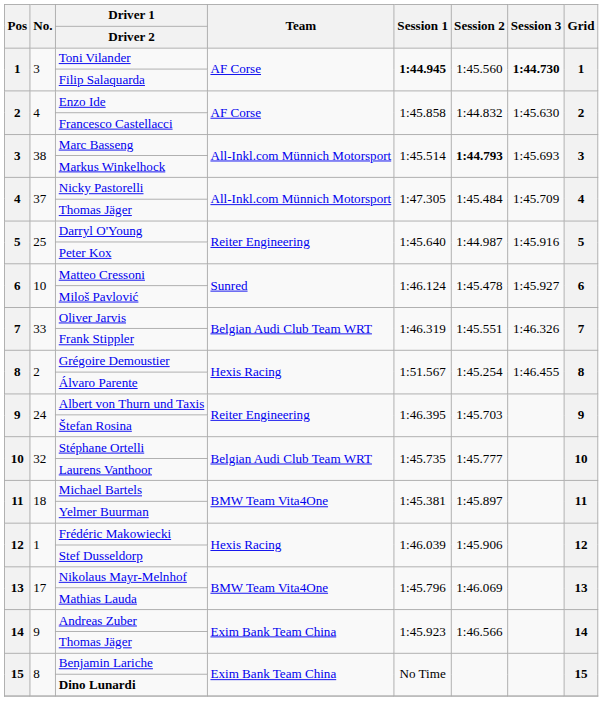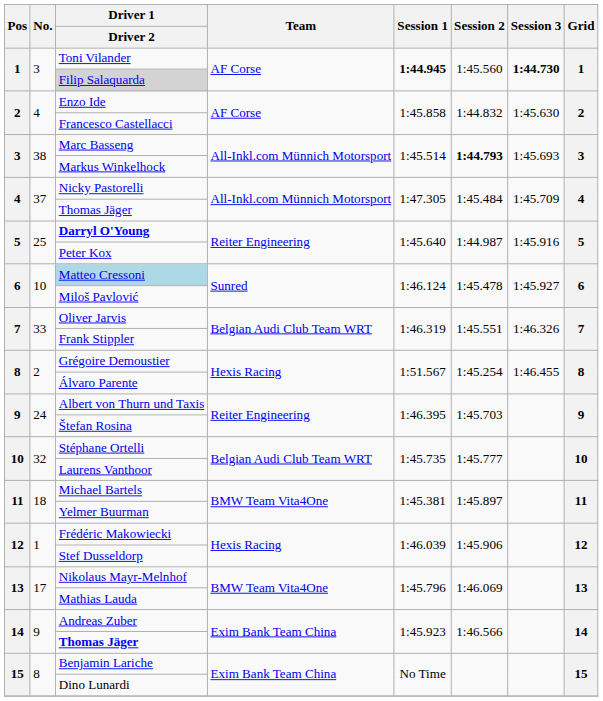(102, 80) no background -> (102, 80) lightgrey background
(101, 231) normal -> (104, 231) bold
(102, 275) no background -> (102, 275) lightblue background
(95, 642) normal -> (99, 642) bold
(97, 685) bold -> (94, 685) normal
